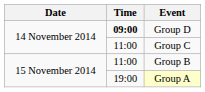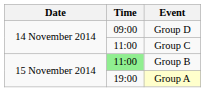(125, 29) bold -> (125, 29) normal
(125, 62) no background -> (125, 62) lightgreen background
